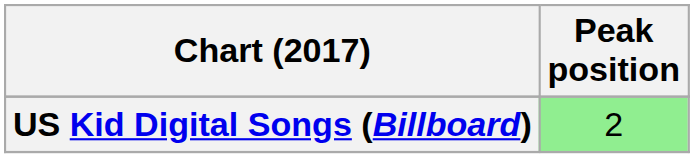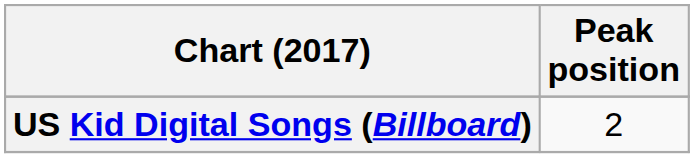(614, 123) lightgreen background -> (614, 123) no background
